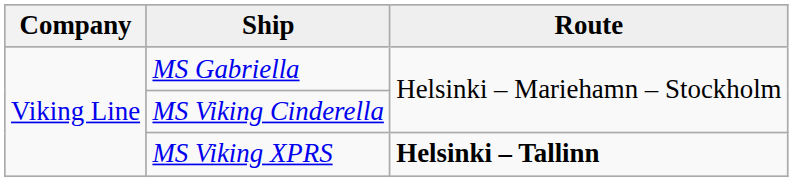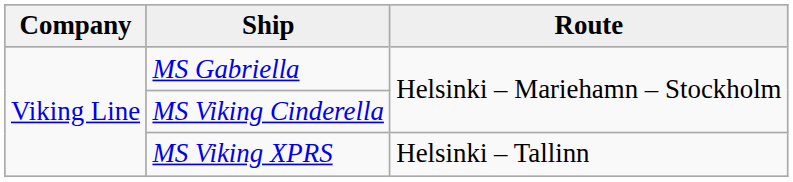(498, 153) bold -> (493, 153) normal
